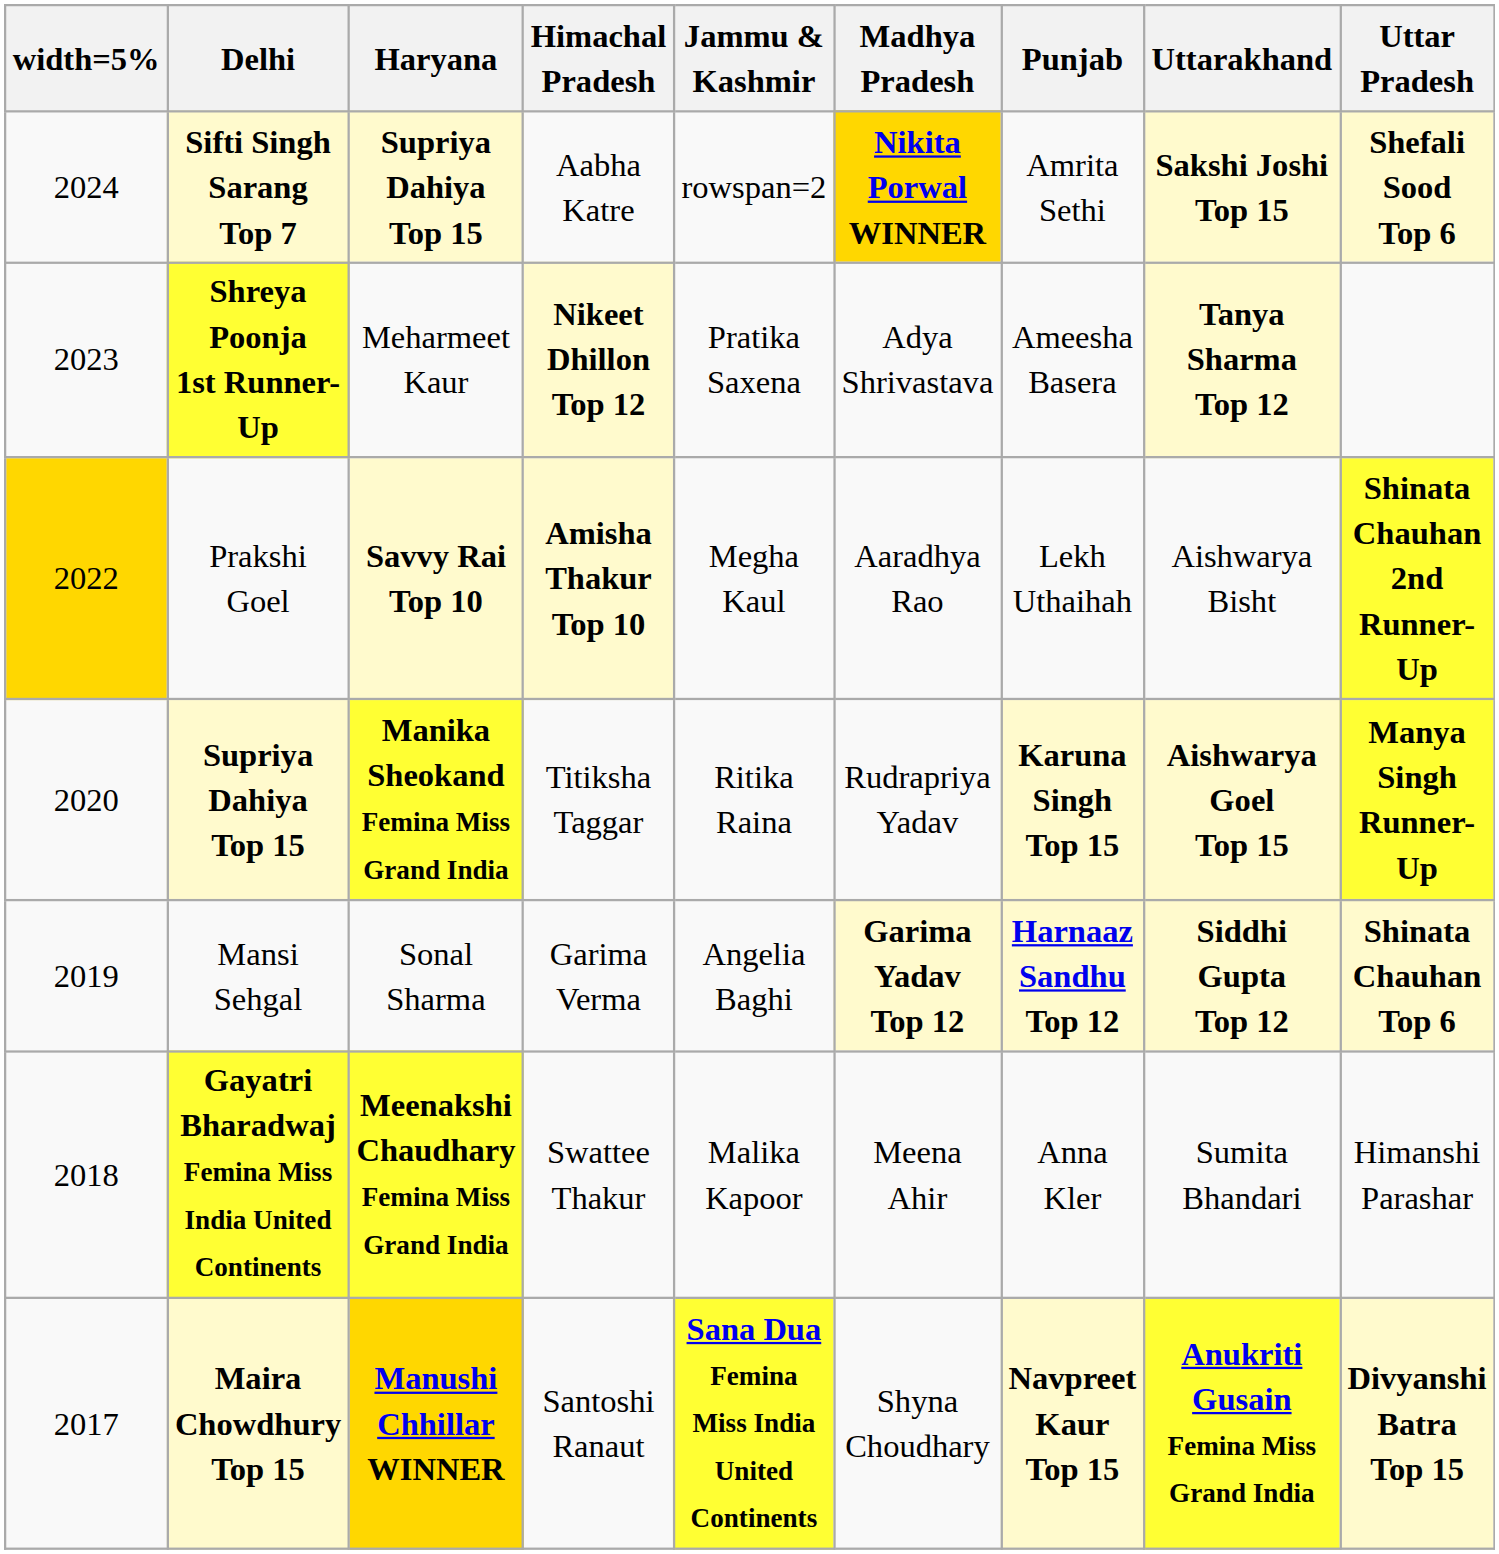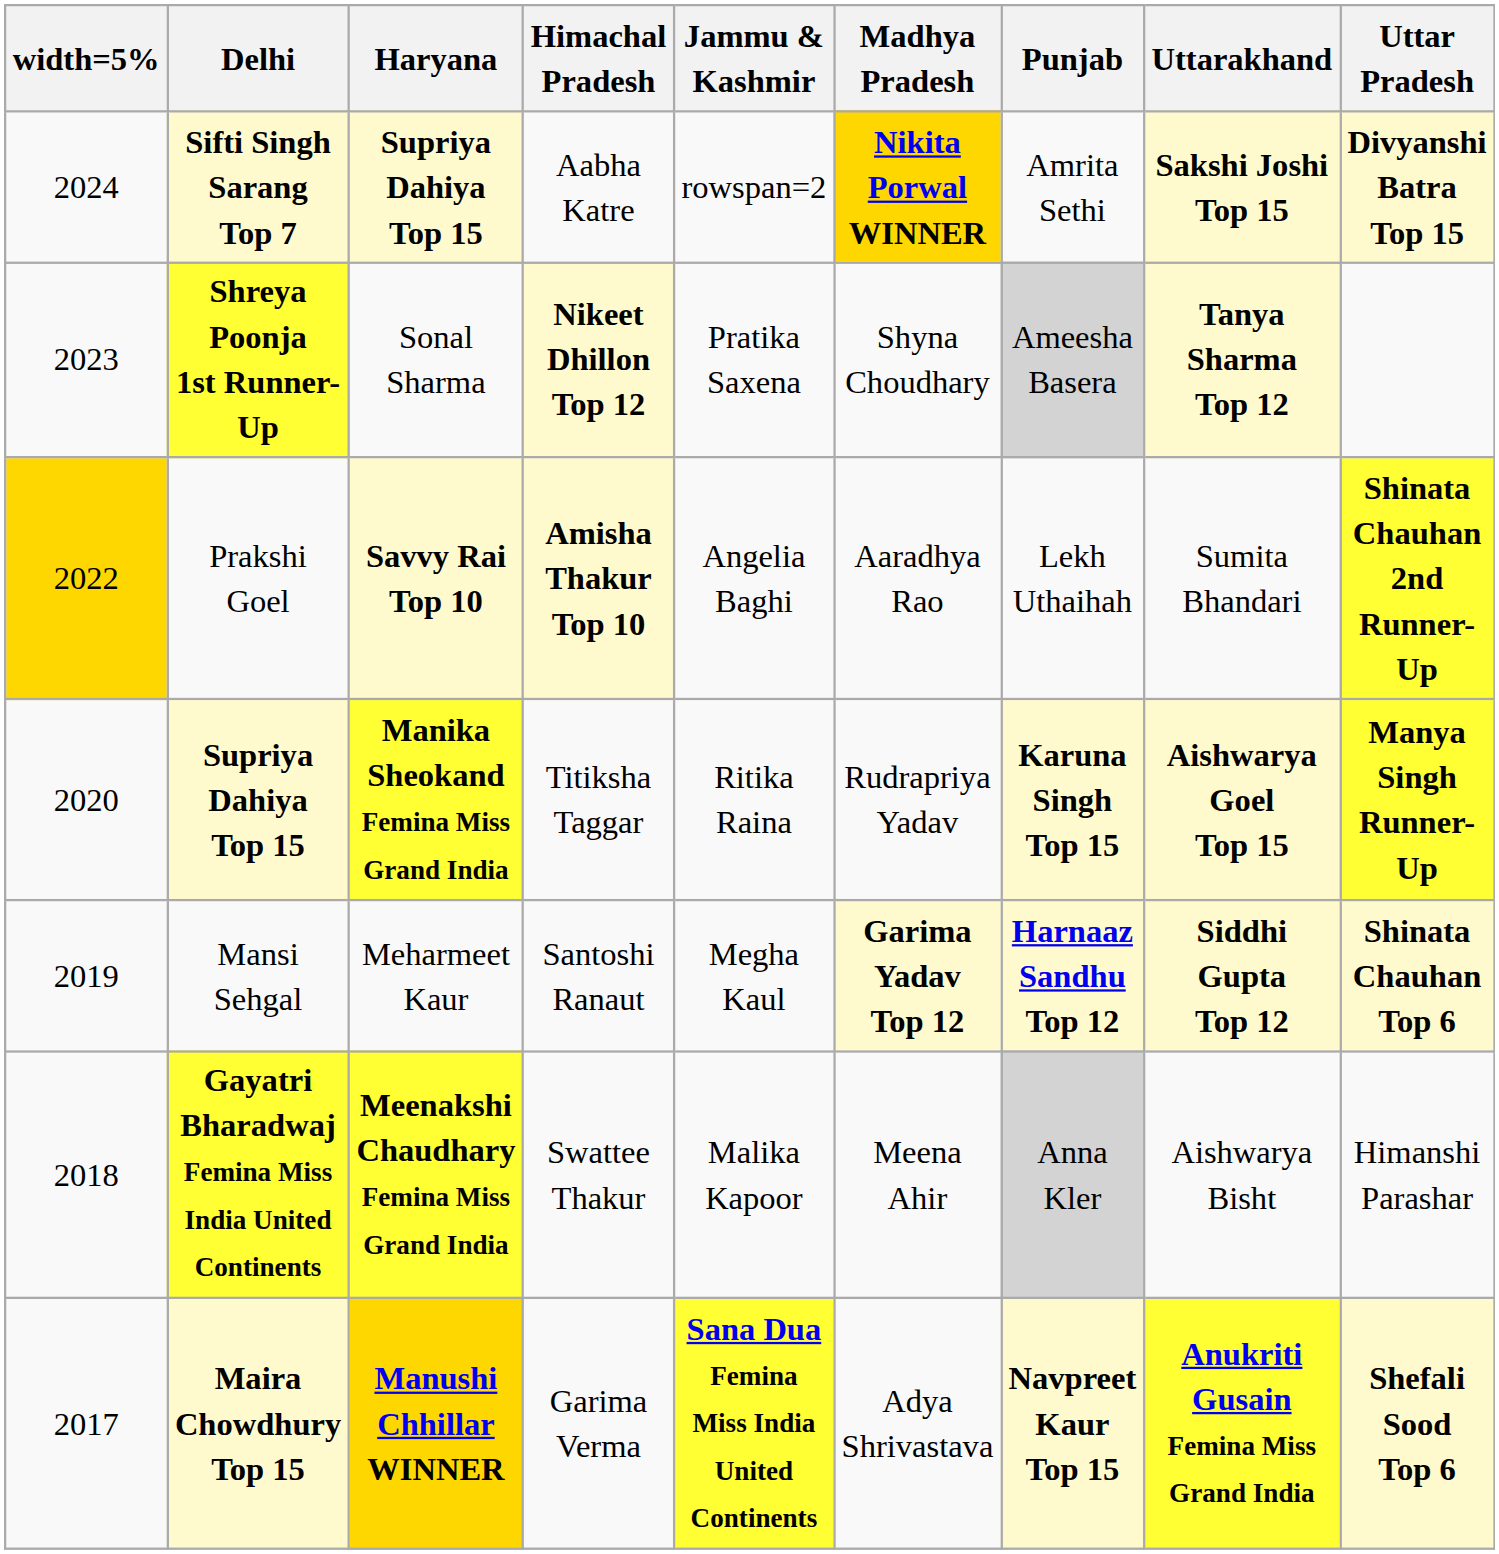(1417, 187) Shefali Sood Top 6 -> (1417, 187) Divyanshi Batra Top 15
(436, 360) Meharmeet Kaur -> (436, 360) Sonal Sharma
(917, 360) Adya Shrivastava -> (917, 360) Shyna Choudhary
(1072, 360) no background -> (1072, 360) lightgrey background
(754, 579) Megha Kaul -> (754, 579) Angelia Baghi
(1242, 579) Aishwarya Bisht -> (1242, 579) Sumita Bhandari
(436, 975) Sonal Sharma -> (436, 975) Meharmeet Kaur
(598, 975) Garima Verma -> (598, 975) Santoshi Ranaut
(754, 975) Angelia Baghi -> (754, 975) Megha Kaul
(1072, 1175) no background -> (1072, 1175) lightgrey background
(1242, 1175) Sumita Bhandari -> (1242, 1175) Aishwarya Bisht
(598, 1424) Santoshi Ranaut -> (598, 1424) Garima Verma
(917, 1424) Shyna Choudhary -> (917, 1424) Adya Shrivastava
(1417, 1424) Divyanshi Batra Top 15 -> (1417, 1424) Shefali Sood Top 6
